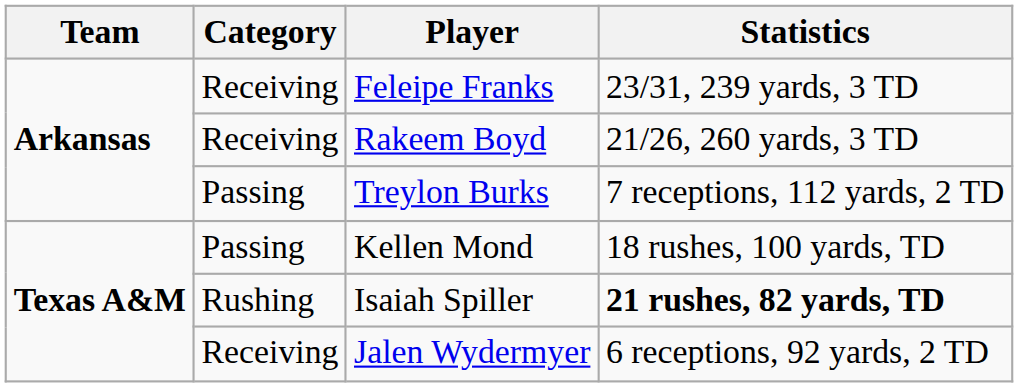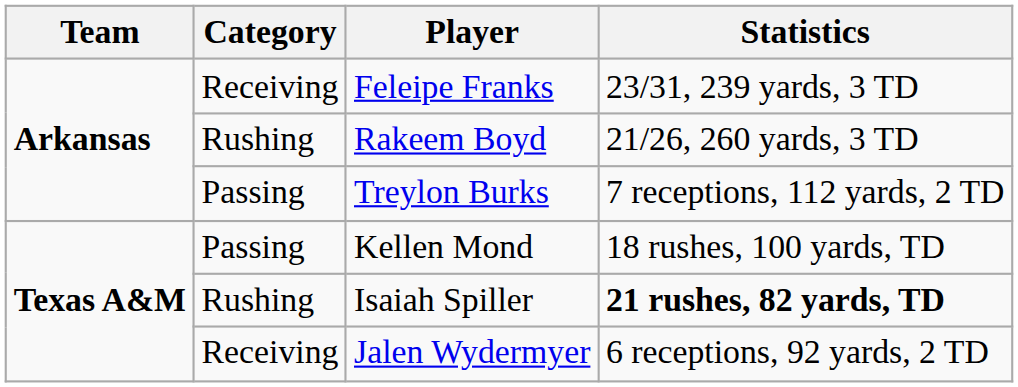(270, 139) Receiving -> (258, 139) Rushing
